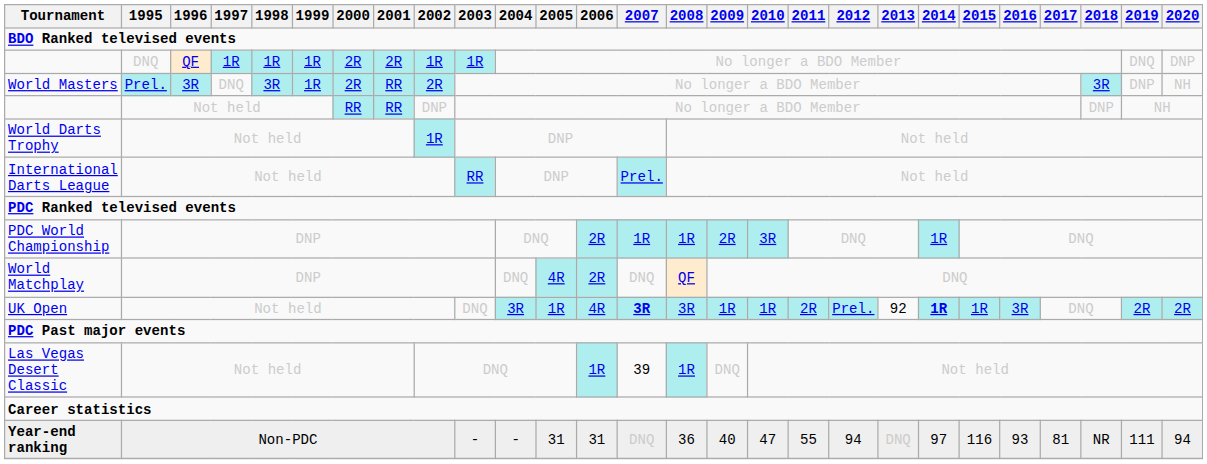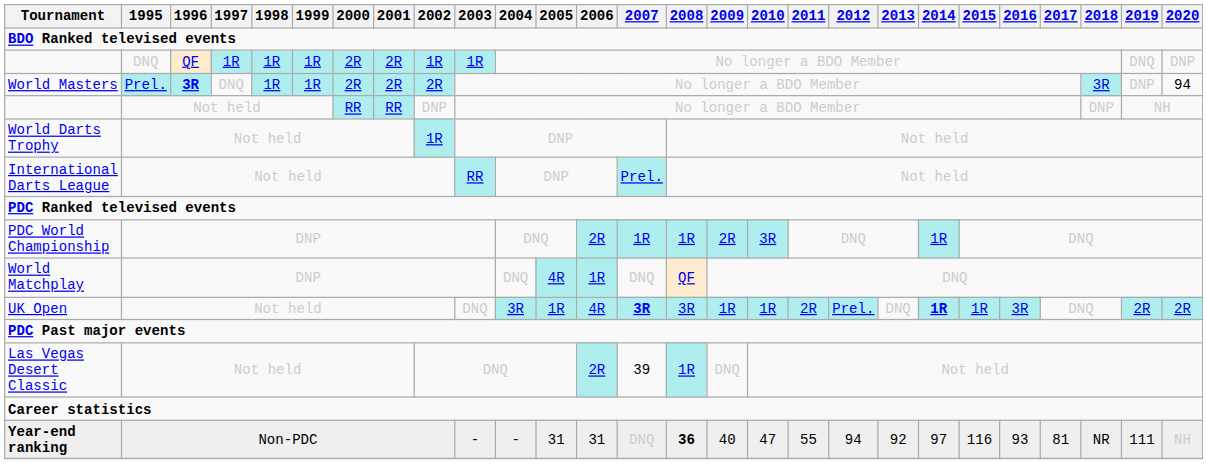(191, 85) normal -> (191, 85) bold
(272, 85) 3R -> (272, 85) 1R
(394, 85) RR -> (394, 85) 2R
(1183, 85) NH -> (1183, 85) 94
(597, 278) 2R -> (597, 278) 1R
(898, 309) 92 -> (898, 309) DNQ
(597, 370) 1R -> (597, 370) 2R
(687, 440) normal -> (687, 440) bold
(898, 440) DNQ -> (898, 440) 92
(1183, 440) 94 -> (1183, 440) NH
